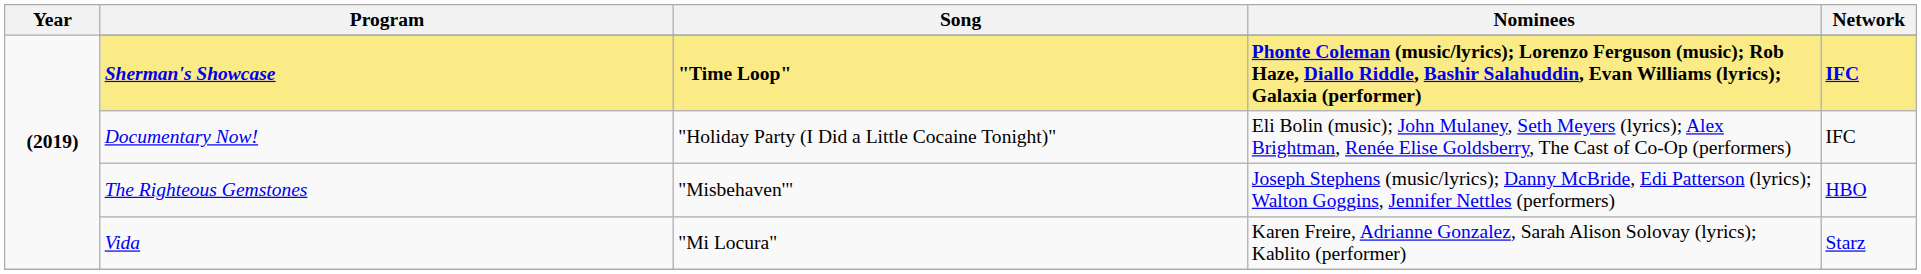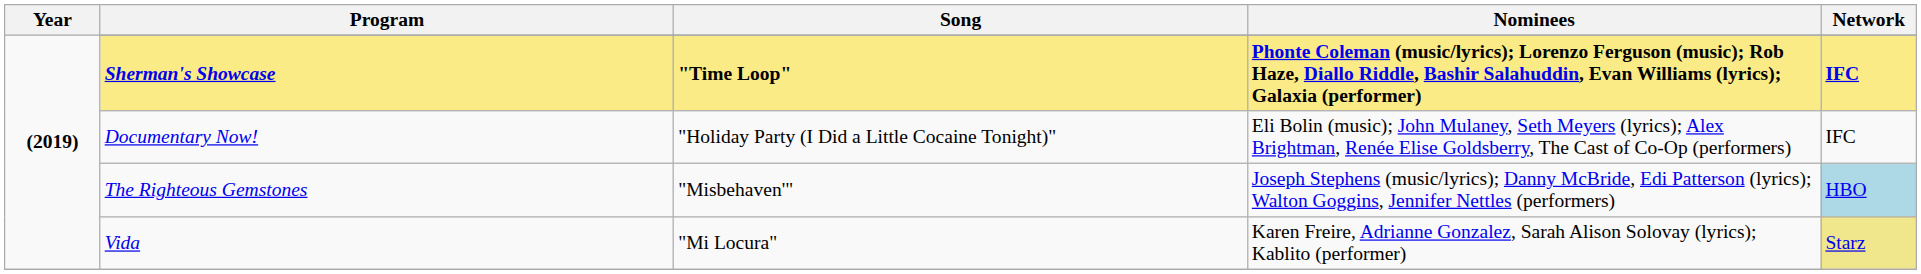(1846, 189) no background -> (1846, 189) lightblue background
(1845, 242) no background -> (1845, 242) khaki background
